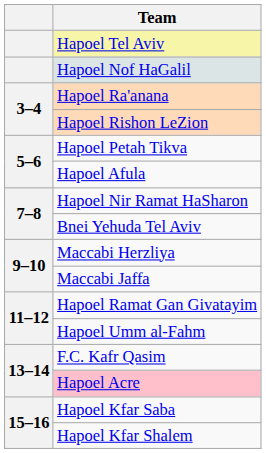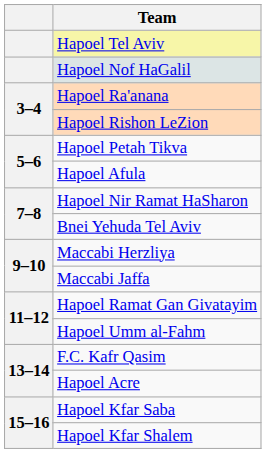(99, 383) pink background -> (99, 383) no background
